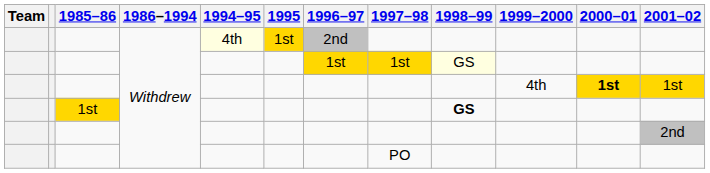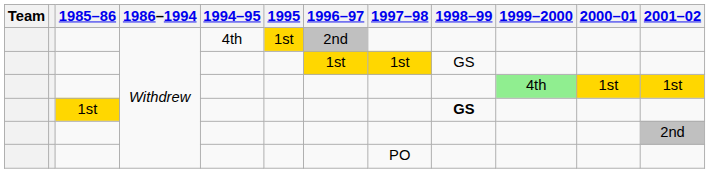(232, 39) lightyellow background -> (232, 39) no background
(464, 62) lightyellow background -> (464, 62) no background
(536, 86) no background -> (536, 86) lightgreen background
(608, 86) bold -> (608, 86) normal
